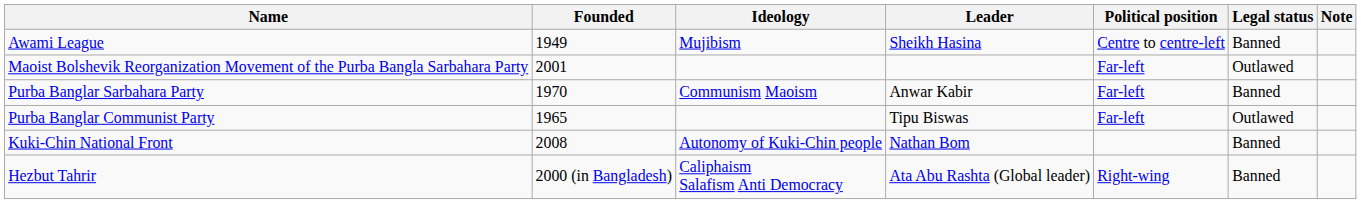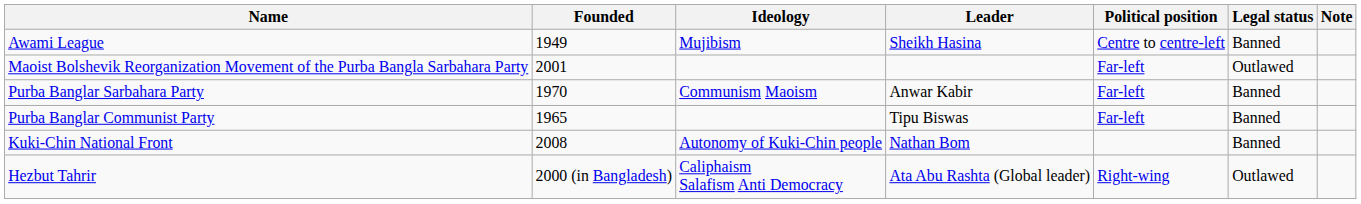(1263, 117) Outlawed -> (1256, 117) Banned
(1256, 176) Banned -> (1263, 176) Outlawed
